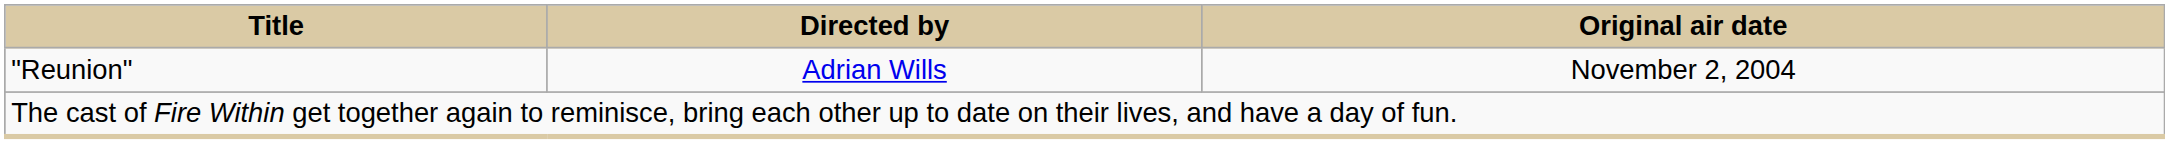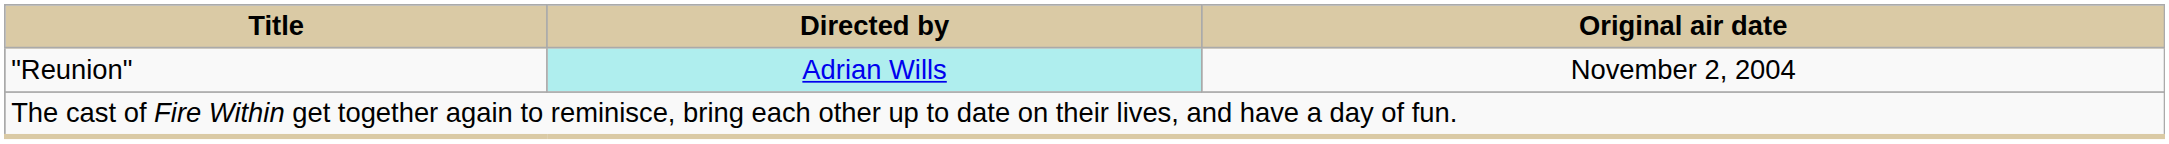(875, 69) no background -> (875, 69) paleturquoise background
